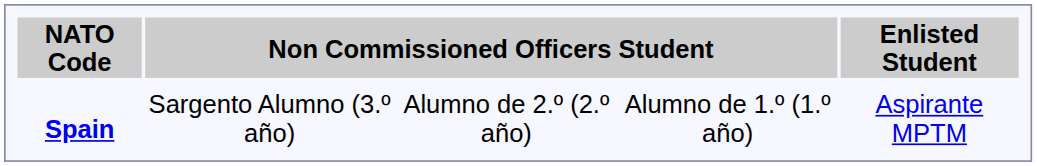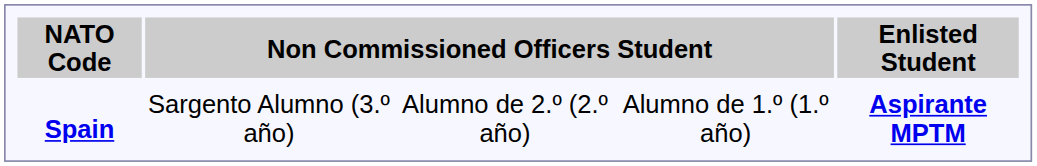(929, 118) normal -> (928, 118) bold
